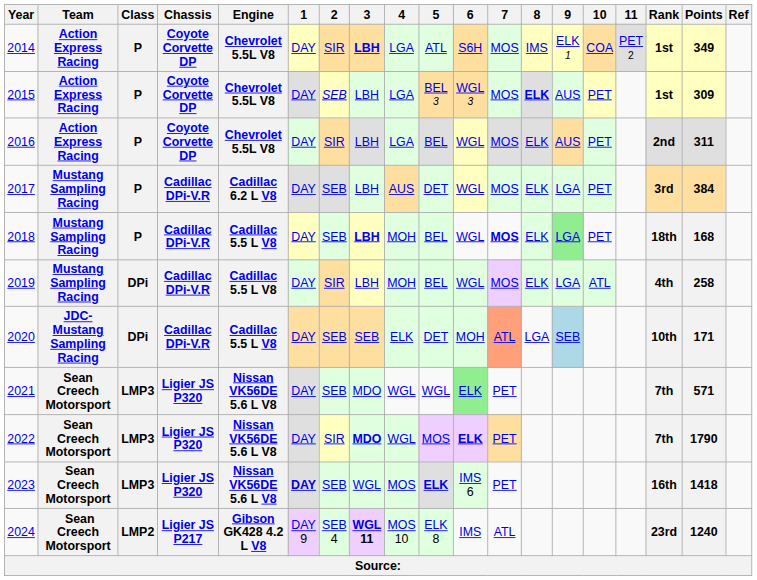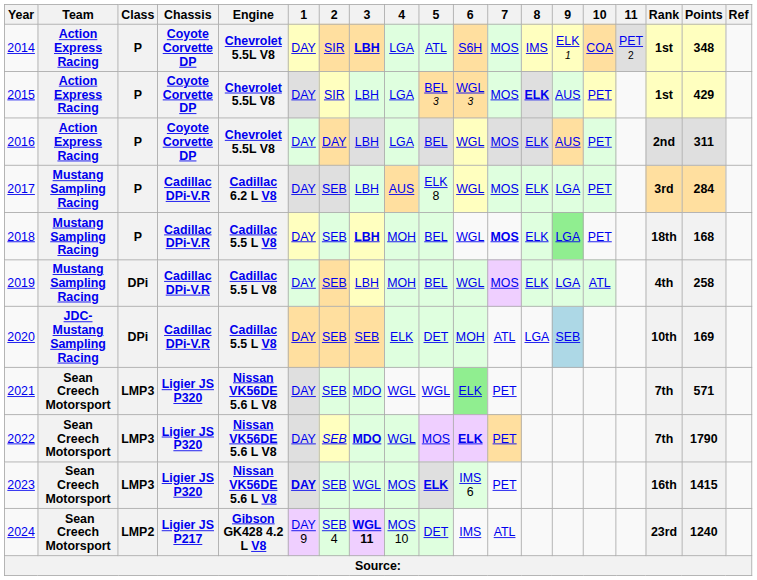(704, 48) 349 -> (704, 48) 348
(334, 95) SEB -> (334, 95) SIR
(704, 95) 309 -> (704, 95) 429
(334, 142) SIR -> (334, 142) DAY
(436, 189) DET -> (436, 189) ELK 8
(704, 189) 384 -> (704, 189) 284
(334, 283) SIR -> (334, 283) SEB
(505, 337) lightsalmon background -> (505, 337) no background
(704, 337) 171 -> (704, 337) 169
(334, 438) SIR -> (334, 438) SEB
(704, 485) 1418 -> (704, 485) 1415
(436, 533) ELK 8 -> (436, 533) DET
